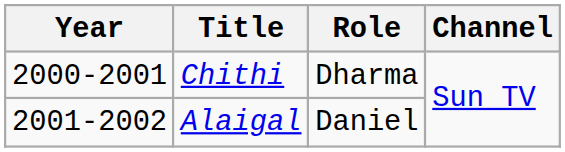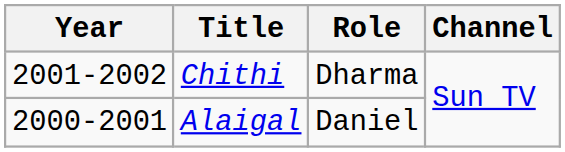(90, 75) 2000-2001 -> (90, 75) 2001-2002
(90, 122) 2001-2002 -> (90, 122) 2000-2001
